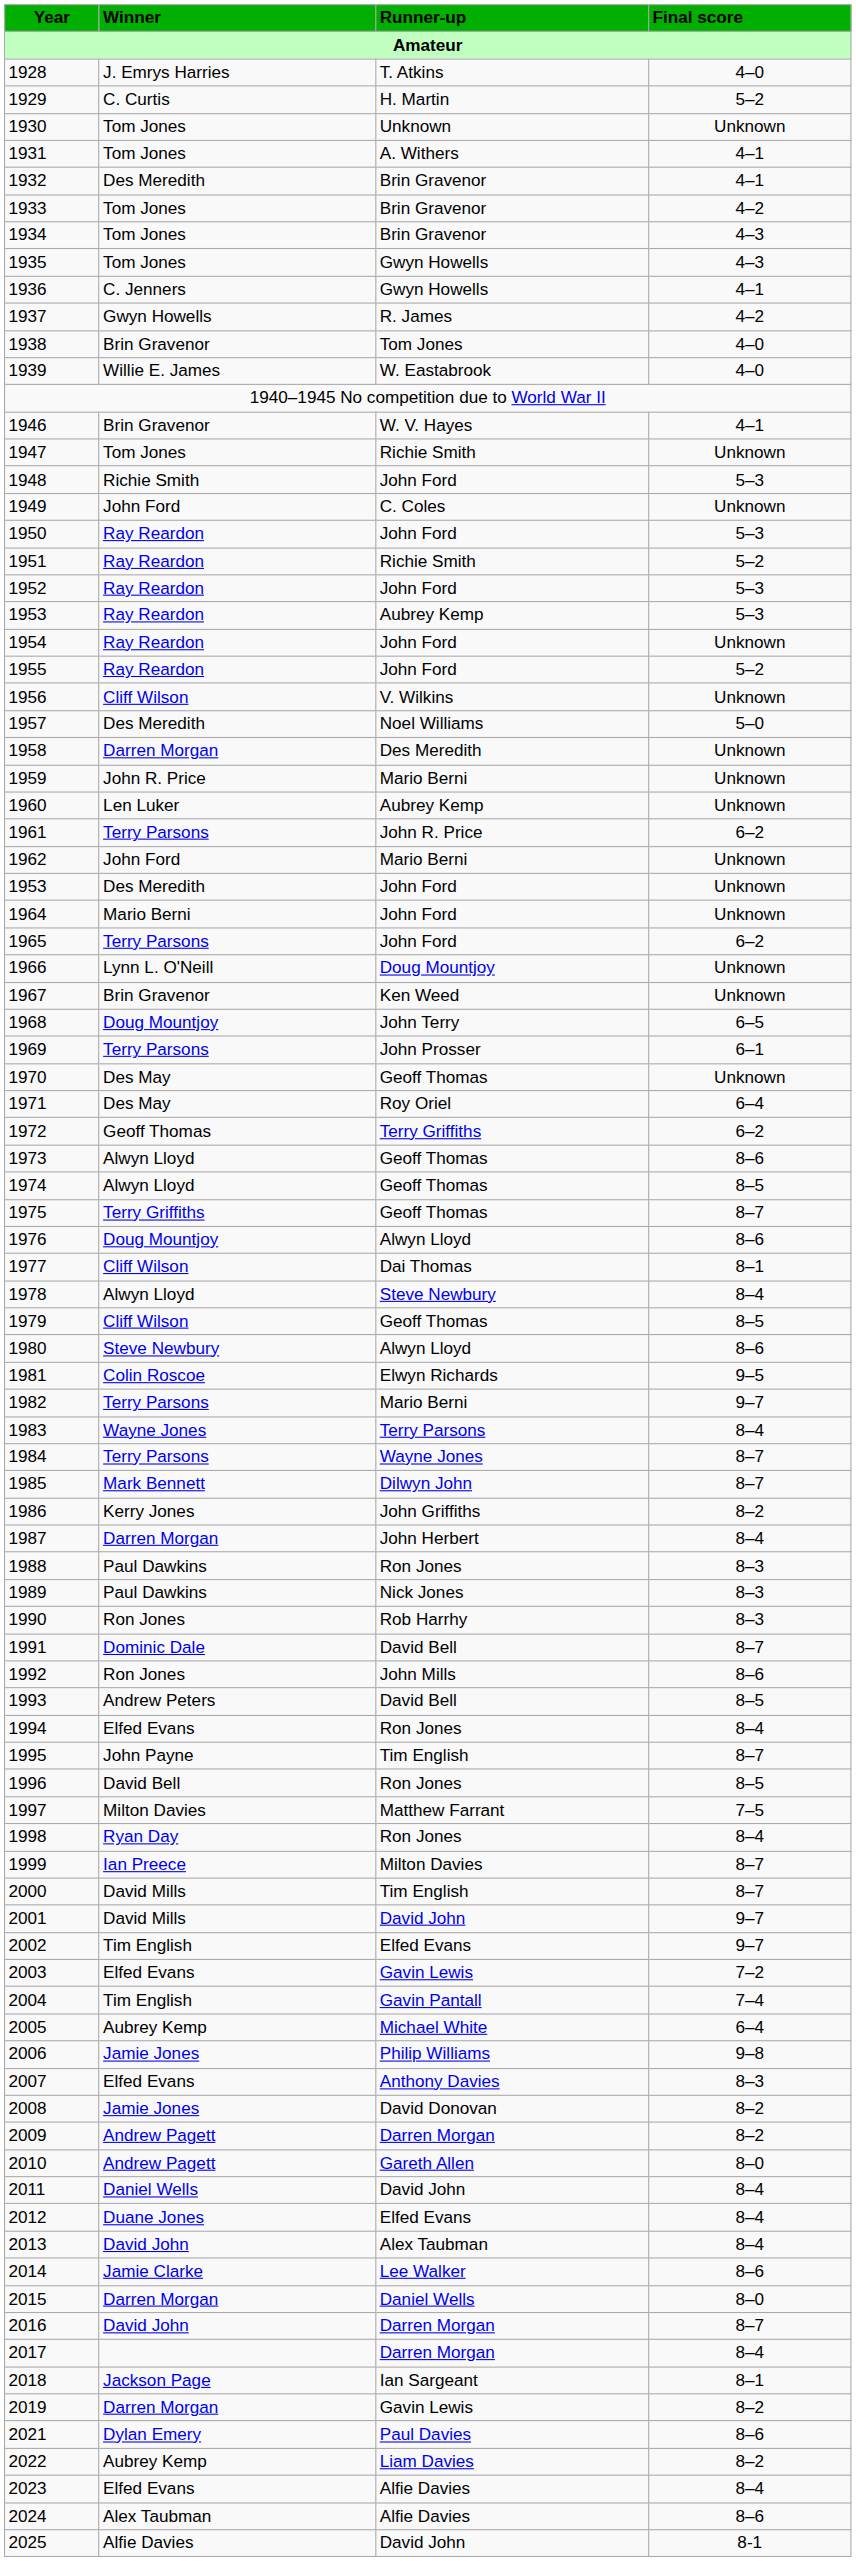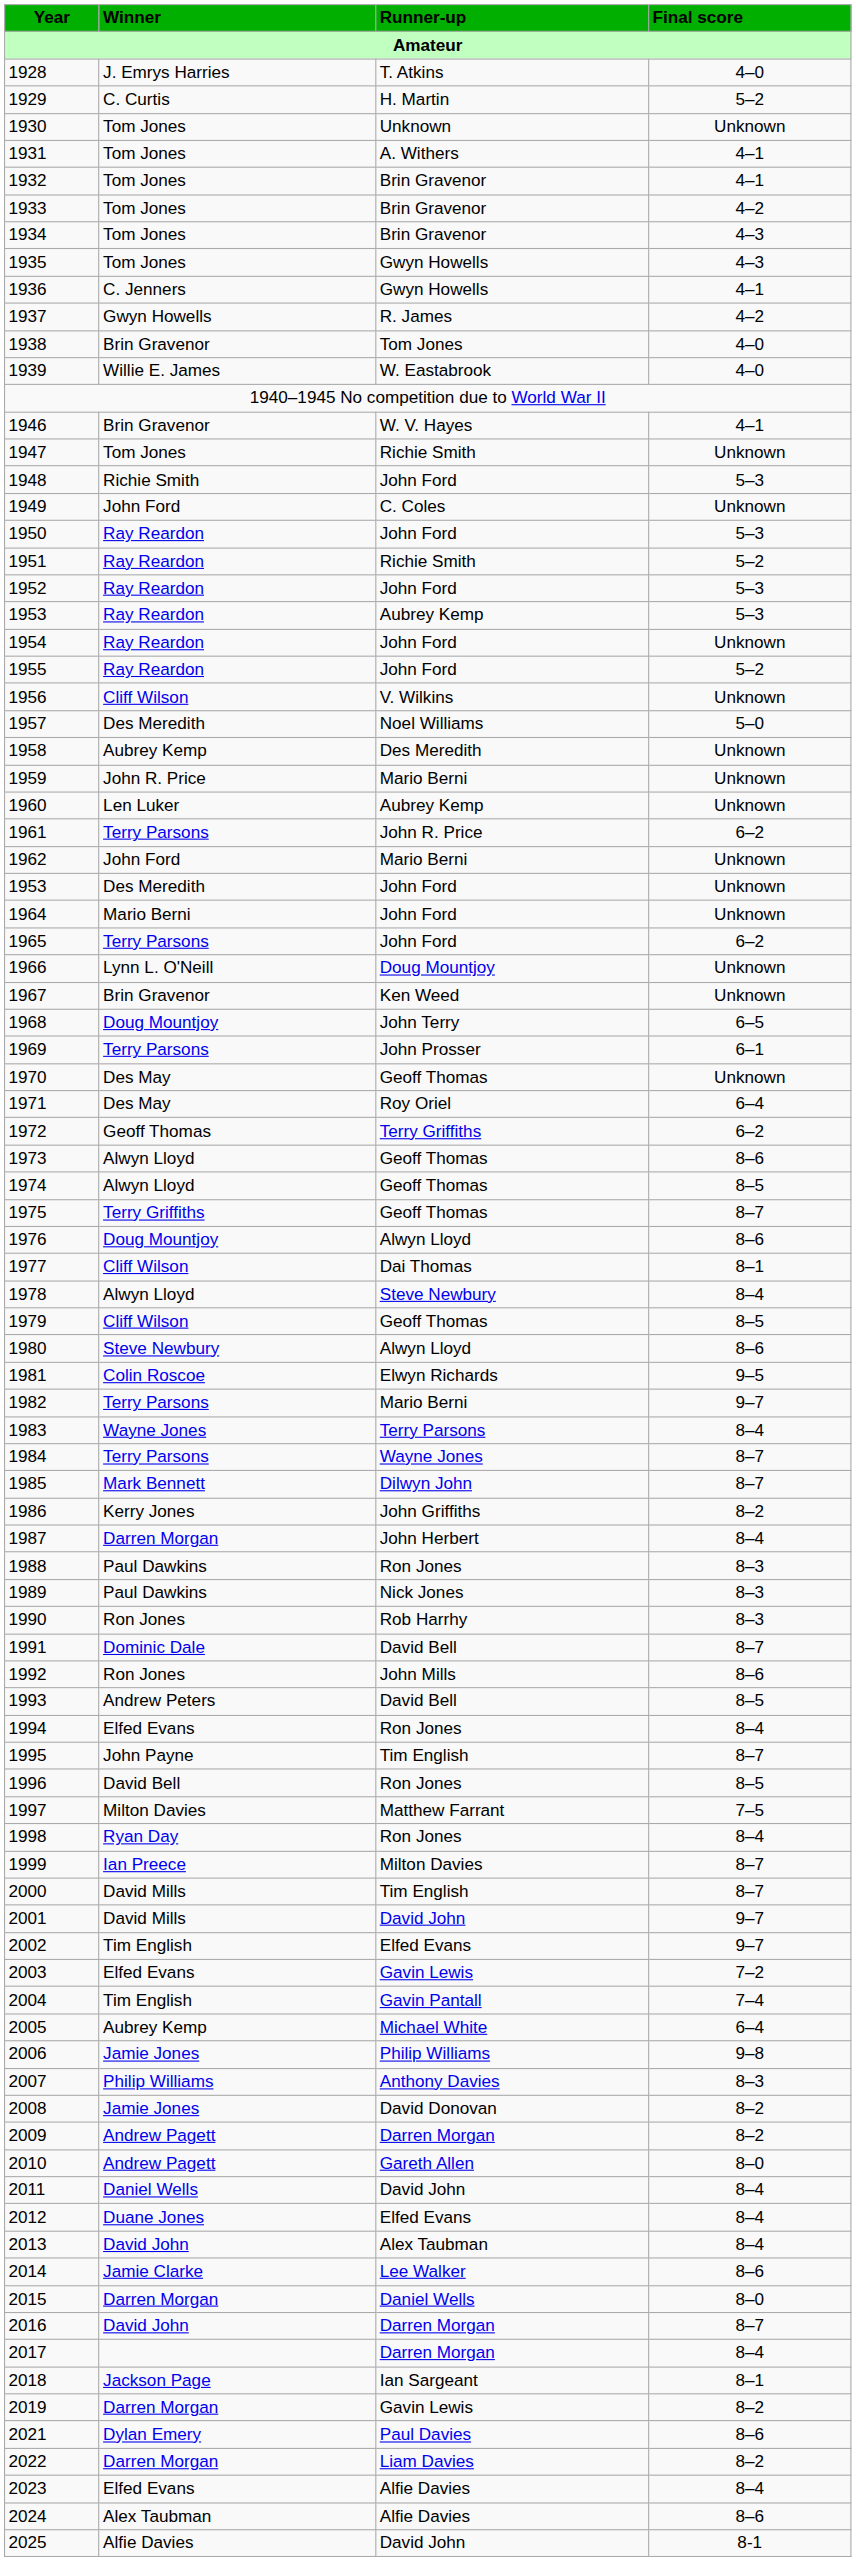(154, 180) Des Meredith -> (145, 180) Tom Jones
(161, 751) Darren Morgan -> (155, 751) Aubrey Kemp
(149, 2081) Elfed Evans -> (158, 2081) Philip Williams
(155, 2461) Aubrey Kemp -> (161, 2461) Darren Morgan
